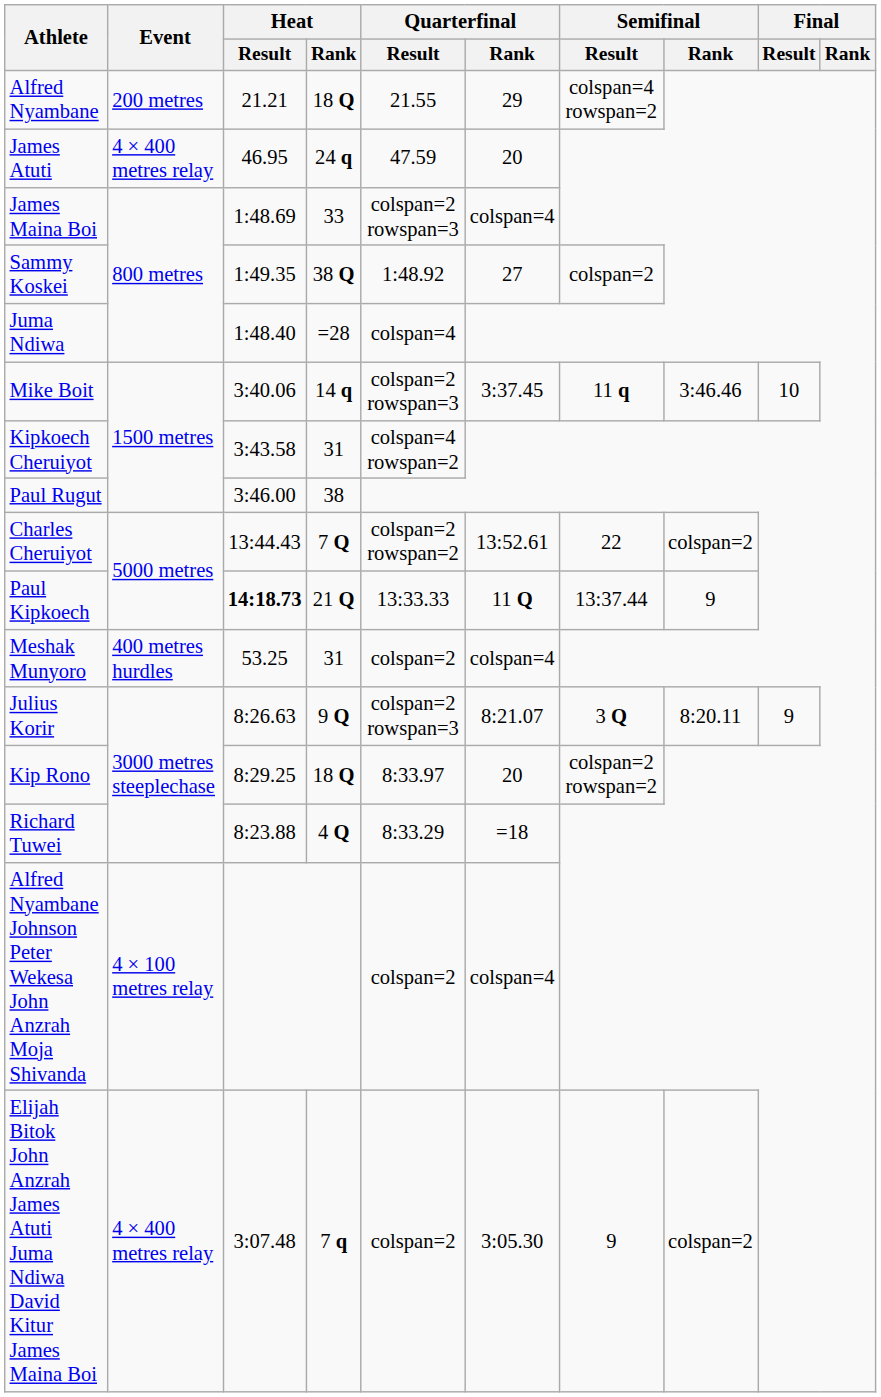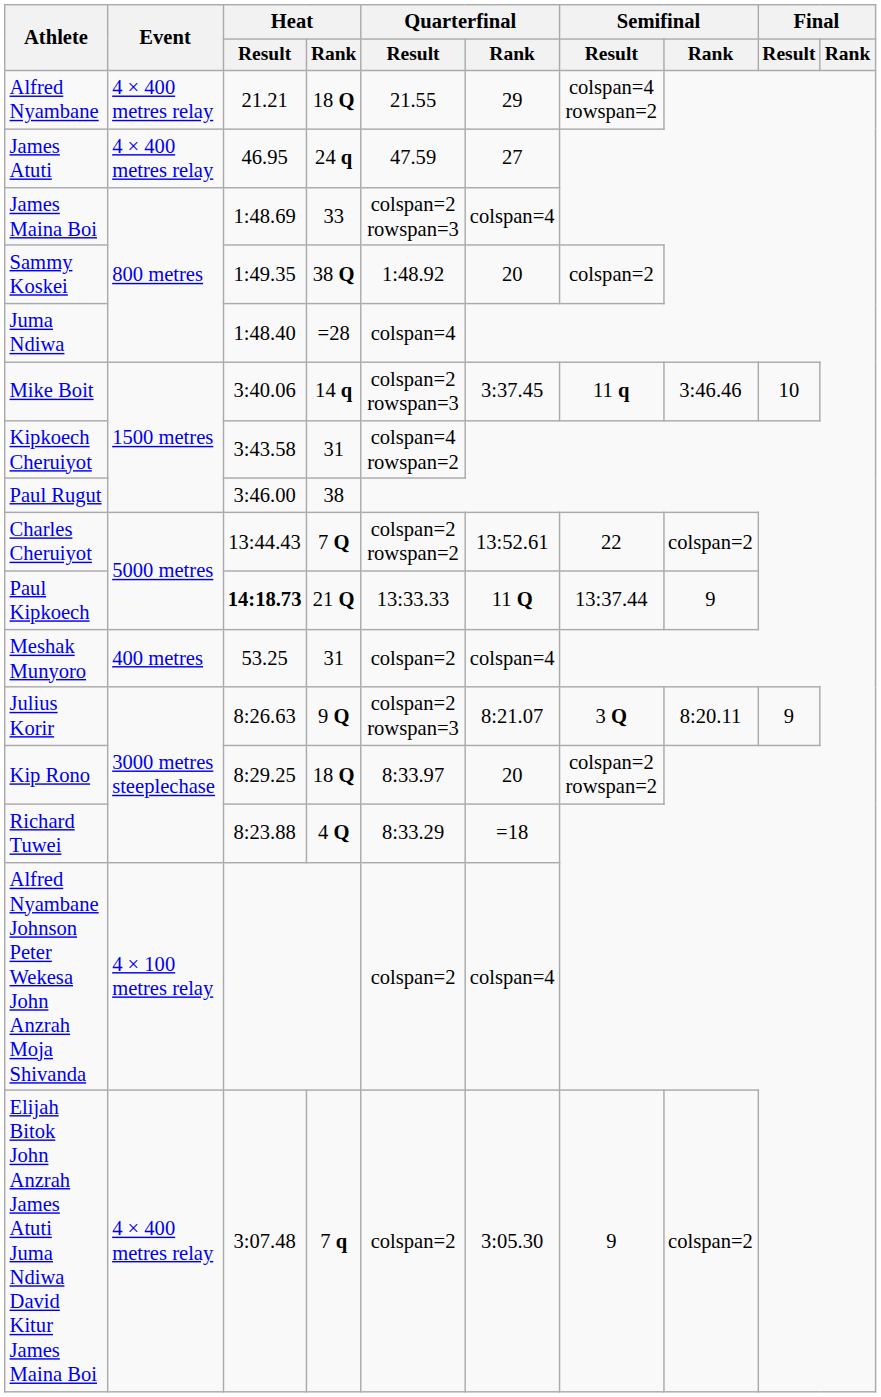(158, 100) 200 metres -> (163, 100) 4 × 400 metres relay
(512, 158) 20 -> (512, 158) 27
(512, 274) 27 -> (512, 274) 20
(158, 658) 400 metres hurdles -> (158, 658) 400 metres
